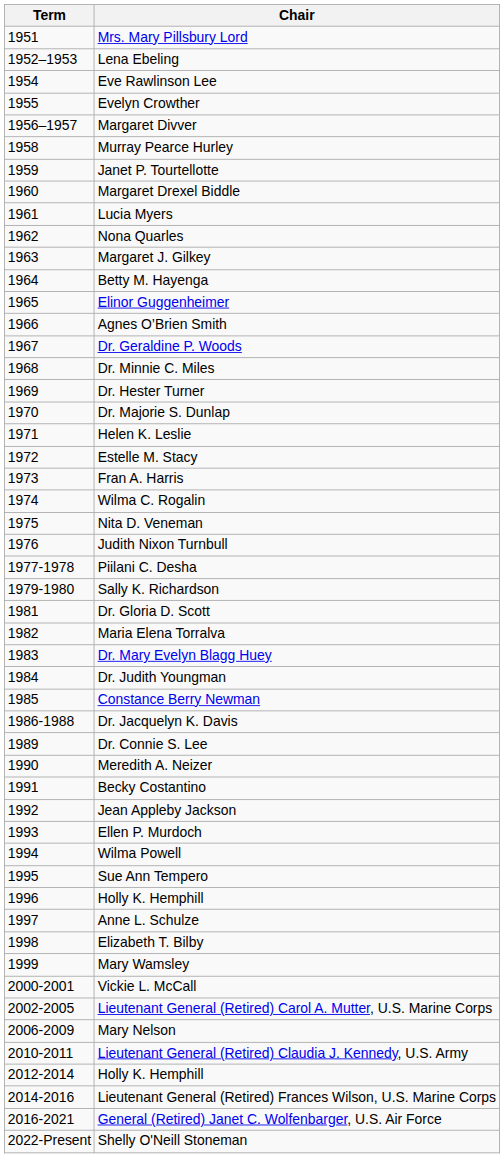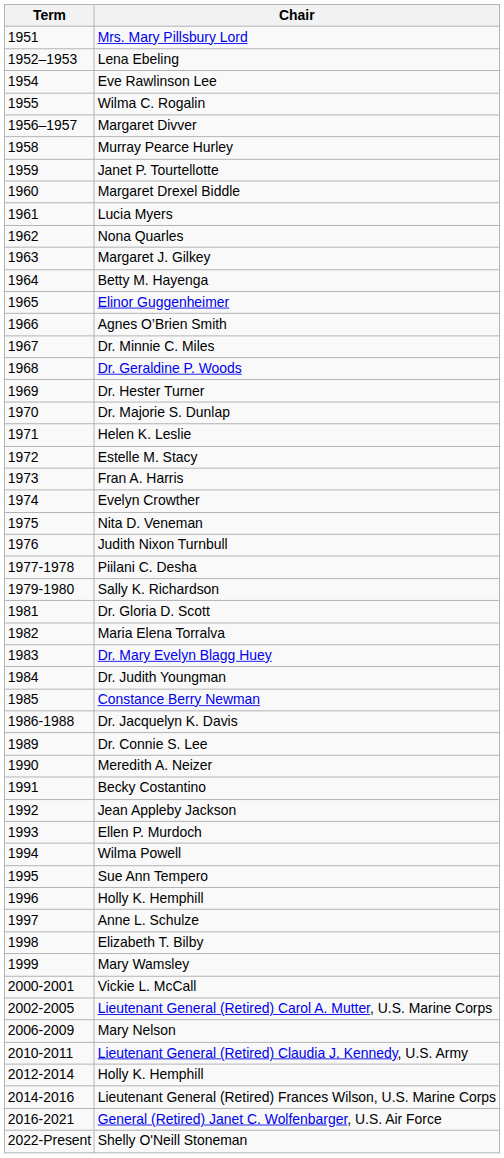(149, 103) Evelyn Crowther -> (151, 103) Wilma C. Rogalin
(170, 346) Dr. Geraldine P. Woods -> (156, 346) Dr. Minnie C. Miles
(156, 368) Dr. Minnie C. Miles -> (170, 368) Dr. Geraldine P. Woods
(151, 501) Wilma C. Rogalin -> (149, 501) Evelyn Crowther
